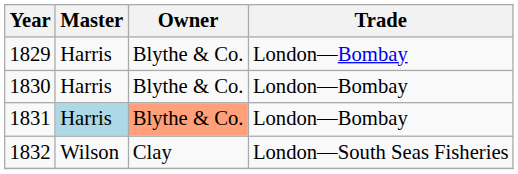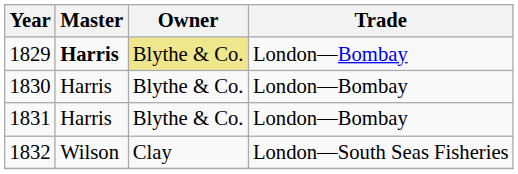(86, 53) normal -> (89, 53) bold
(188, 53) no background -> (188, 53) khaki background
(86, 119) lightblue background -> (86, 119) no background
(188, 119) lightsalmon background -> (188, 119) no background
